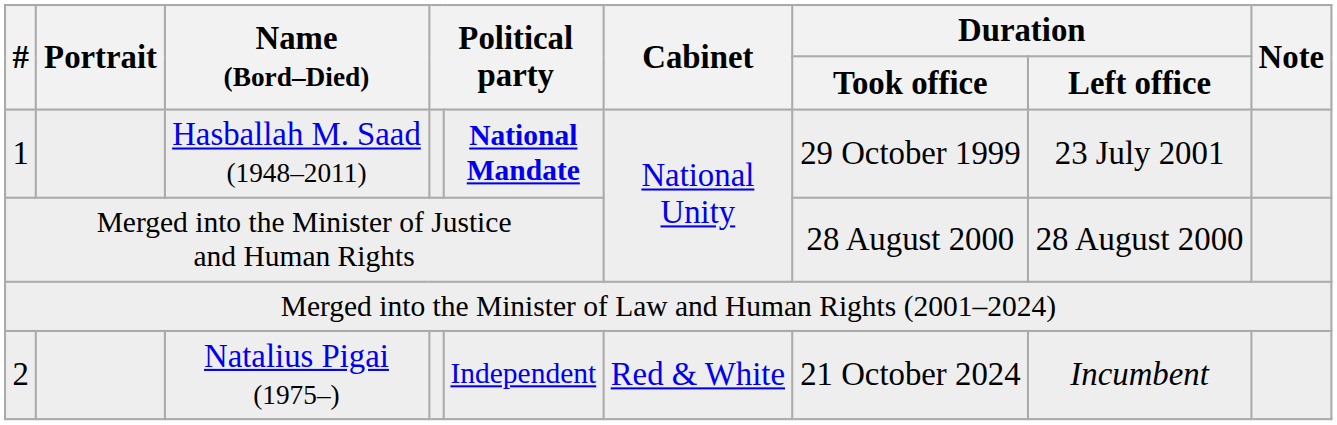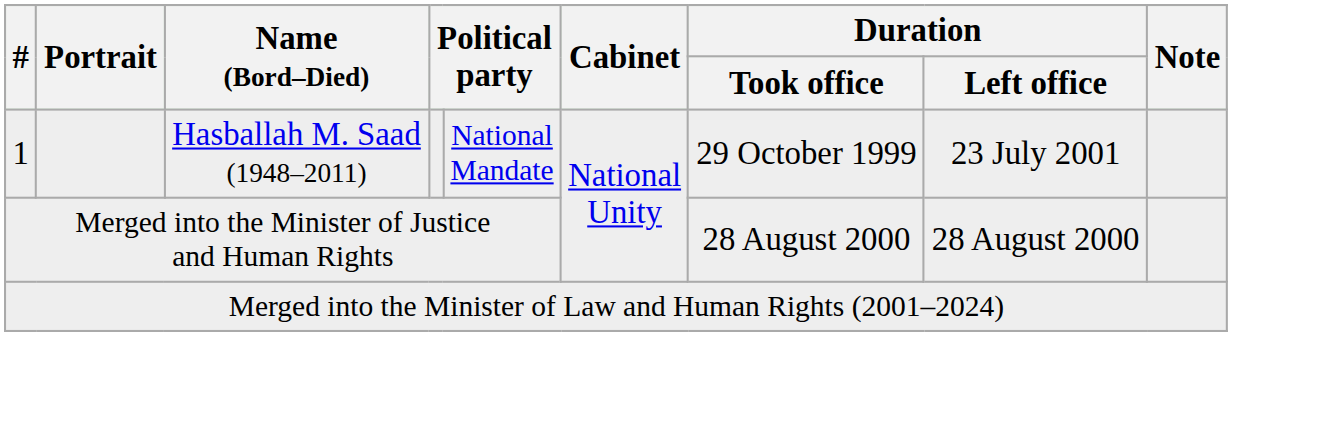(523, 152) bold -> (502, 152) normal
- row: (21, 374)
